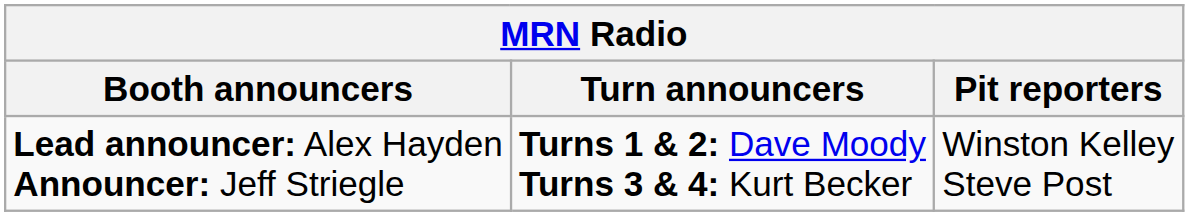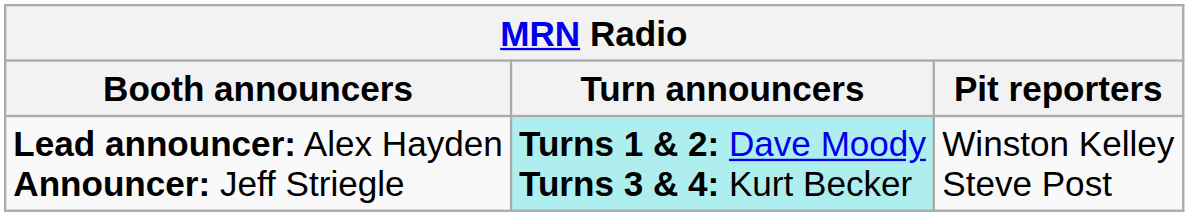(723, 164) no background -> (723, 164) paleturquoise background
